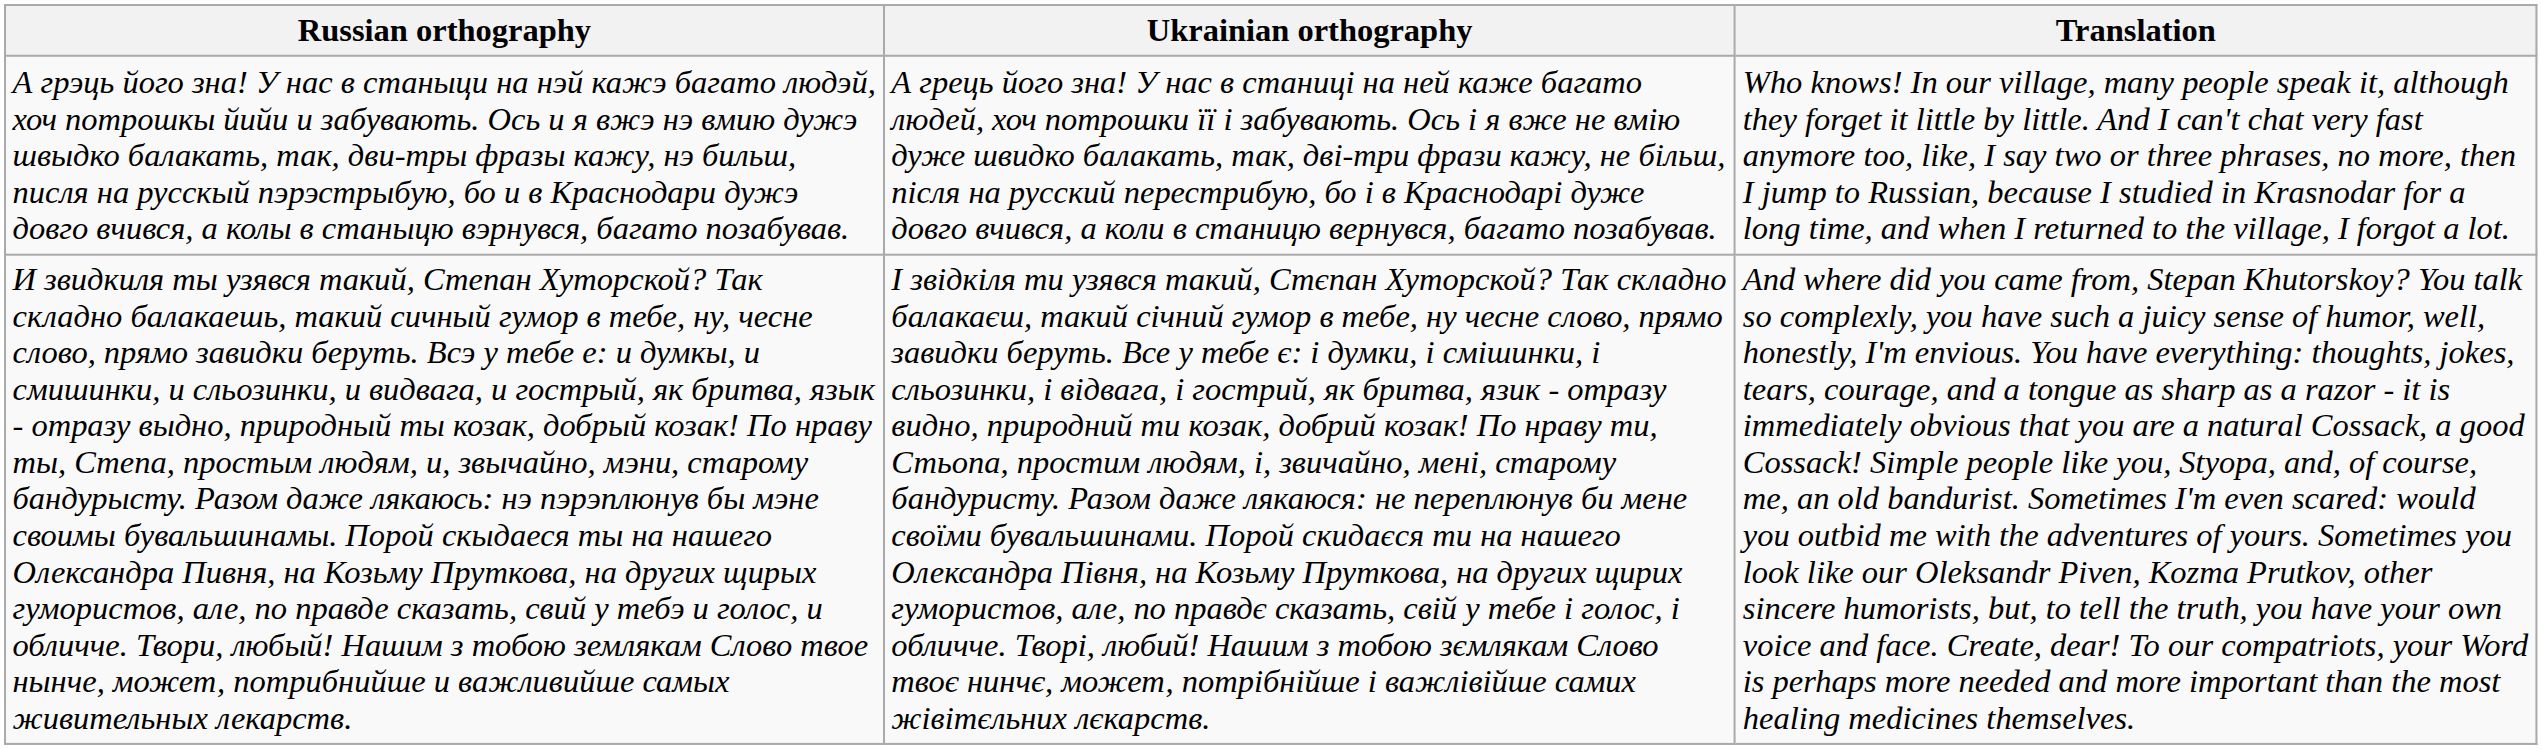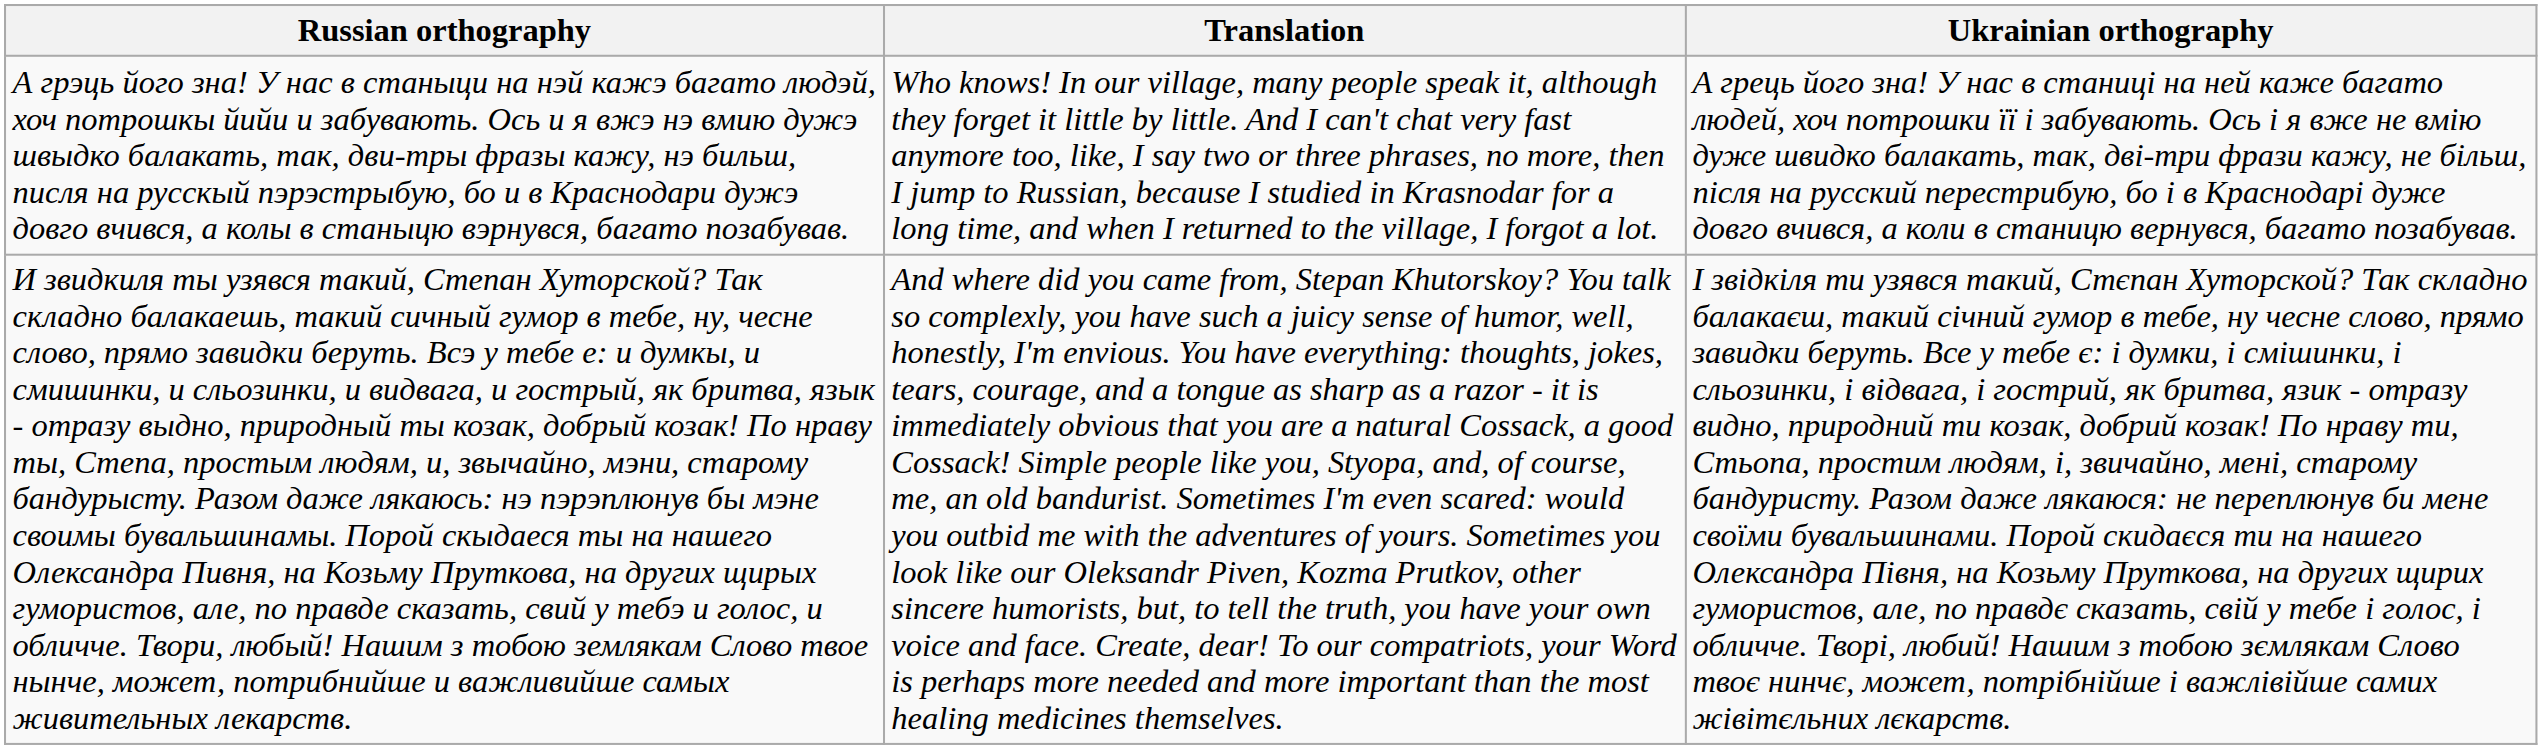columns swapped: (1310, 30) <-> (2136, 30)
